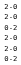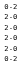(11, 6) 2-0 -> (11, 6) 0-2
(11, 27) 0-2 -> (11, 27) 2-0
